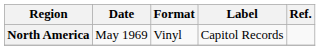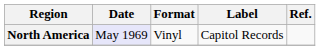(121, 34) no background -> (121, 34) lavender background
